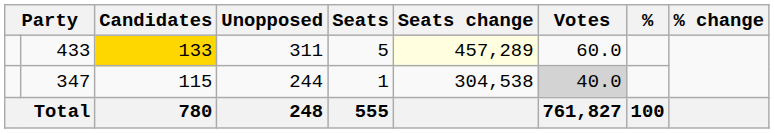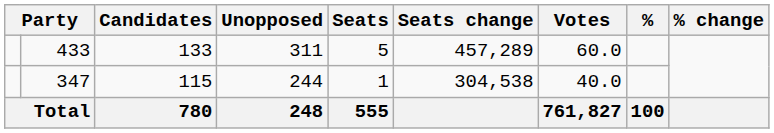(195, 51) gold background -> (195, 51) no background
(494, 51) lightyellow background -> (494, 51) no background
(599, 82) lightgrey background -> (599, 82) no background
